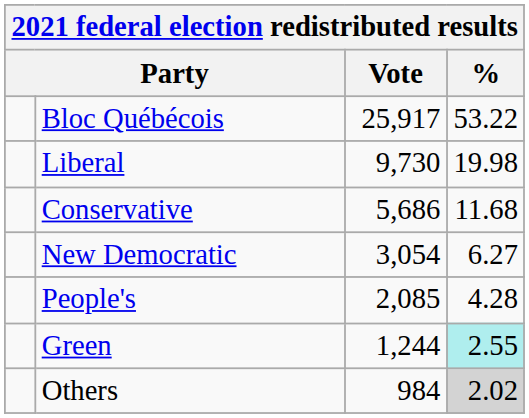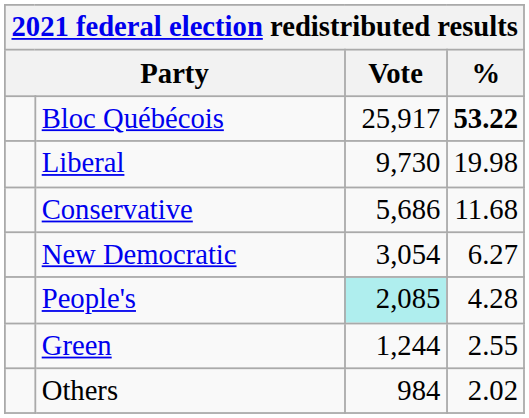(486, 118) normal -> (486, 118) bold
(408, 299) no background -> (408, 299) paleturquoise background
(493, 345) paleturquoise background -> (493, 345) no background
(493, 390) lightgrey background -> (493, 390) no background
